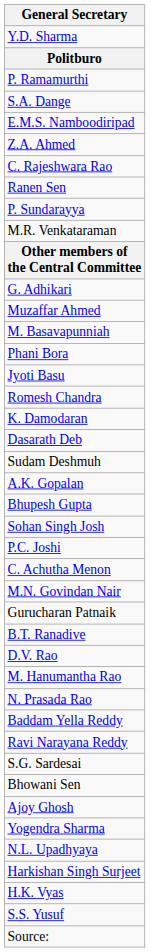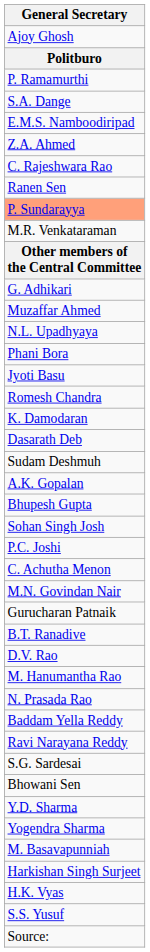(42, 36) Y.D. Sharma -> (41, 36) Ajoy Ghosh
(46, 209) no background -> (46, 209) lightsalmon background
(59, 332) M. Basavapunniah -> (53, 332) N.L. Upadhyaya
(41, 807) Ajoy Ghosh -> (42, 807) Y.D. Sharma
(53, 850) N.L. Upadhyaya -> (59, 850) M. Basavapunniah
